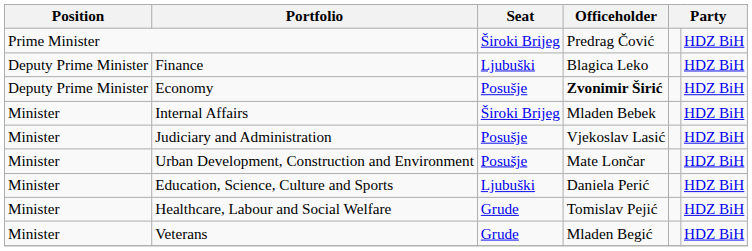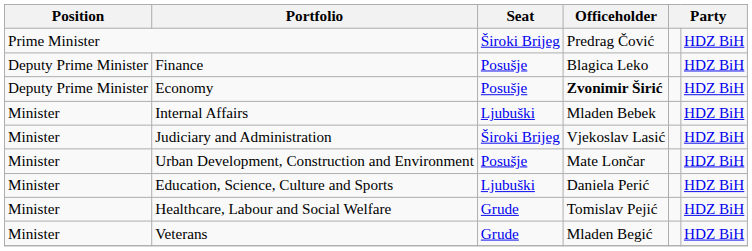(508, 64) Ljubuški -> (504, 64) Posušje
(520, 112) Široki Brijeg -> (508, 112) Ljubuški
(504, 137) Posušje -> (520, 137) Široki Brijeg
